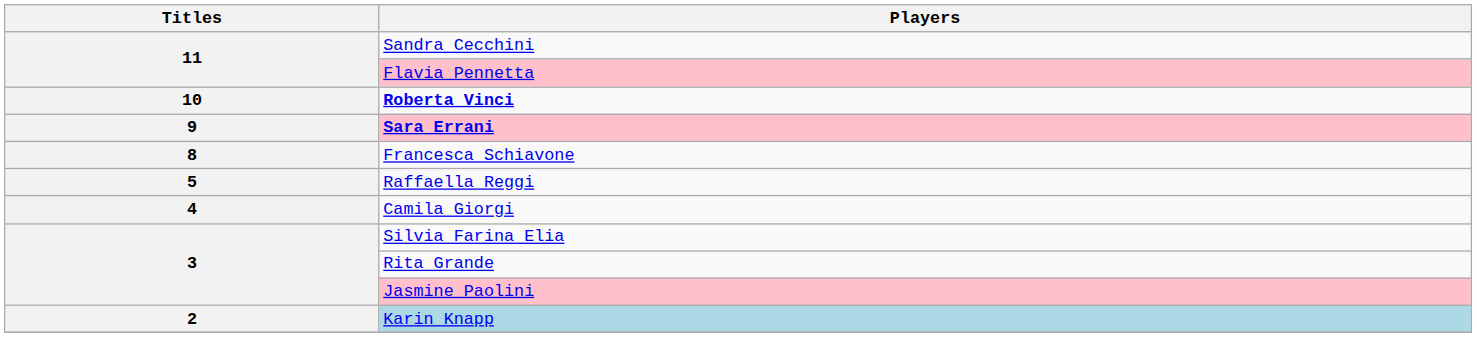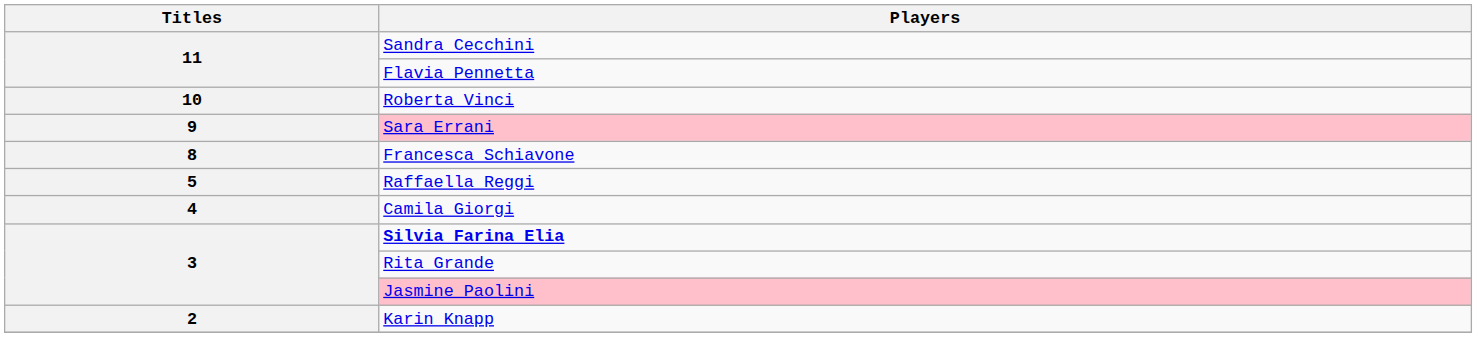(459, 73) pink background -> (459, 73) no background
(449, 100) bold -> (449, 100) normal
(439, 128) bold -> (439, 128) normal
(474, 237) normal -> (474, 237) bold
(439, 319) lightblue background -> (439, 319) no background
